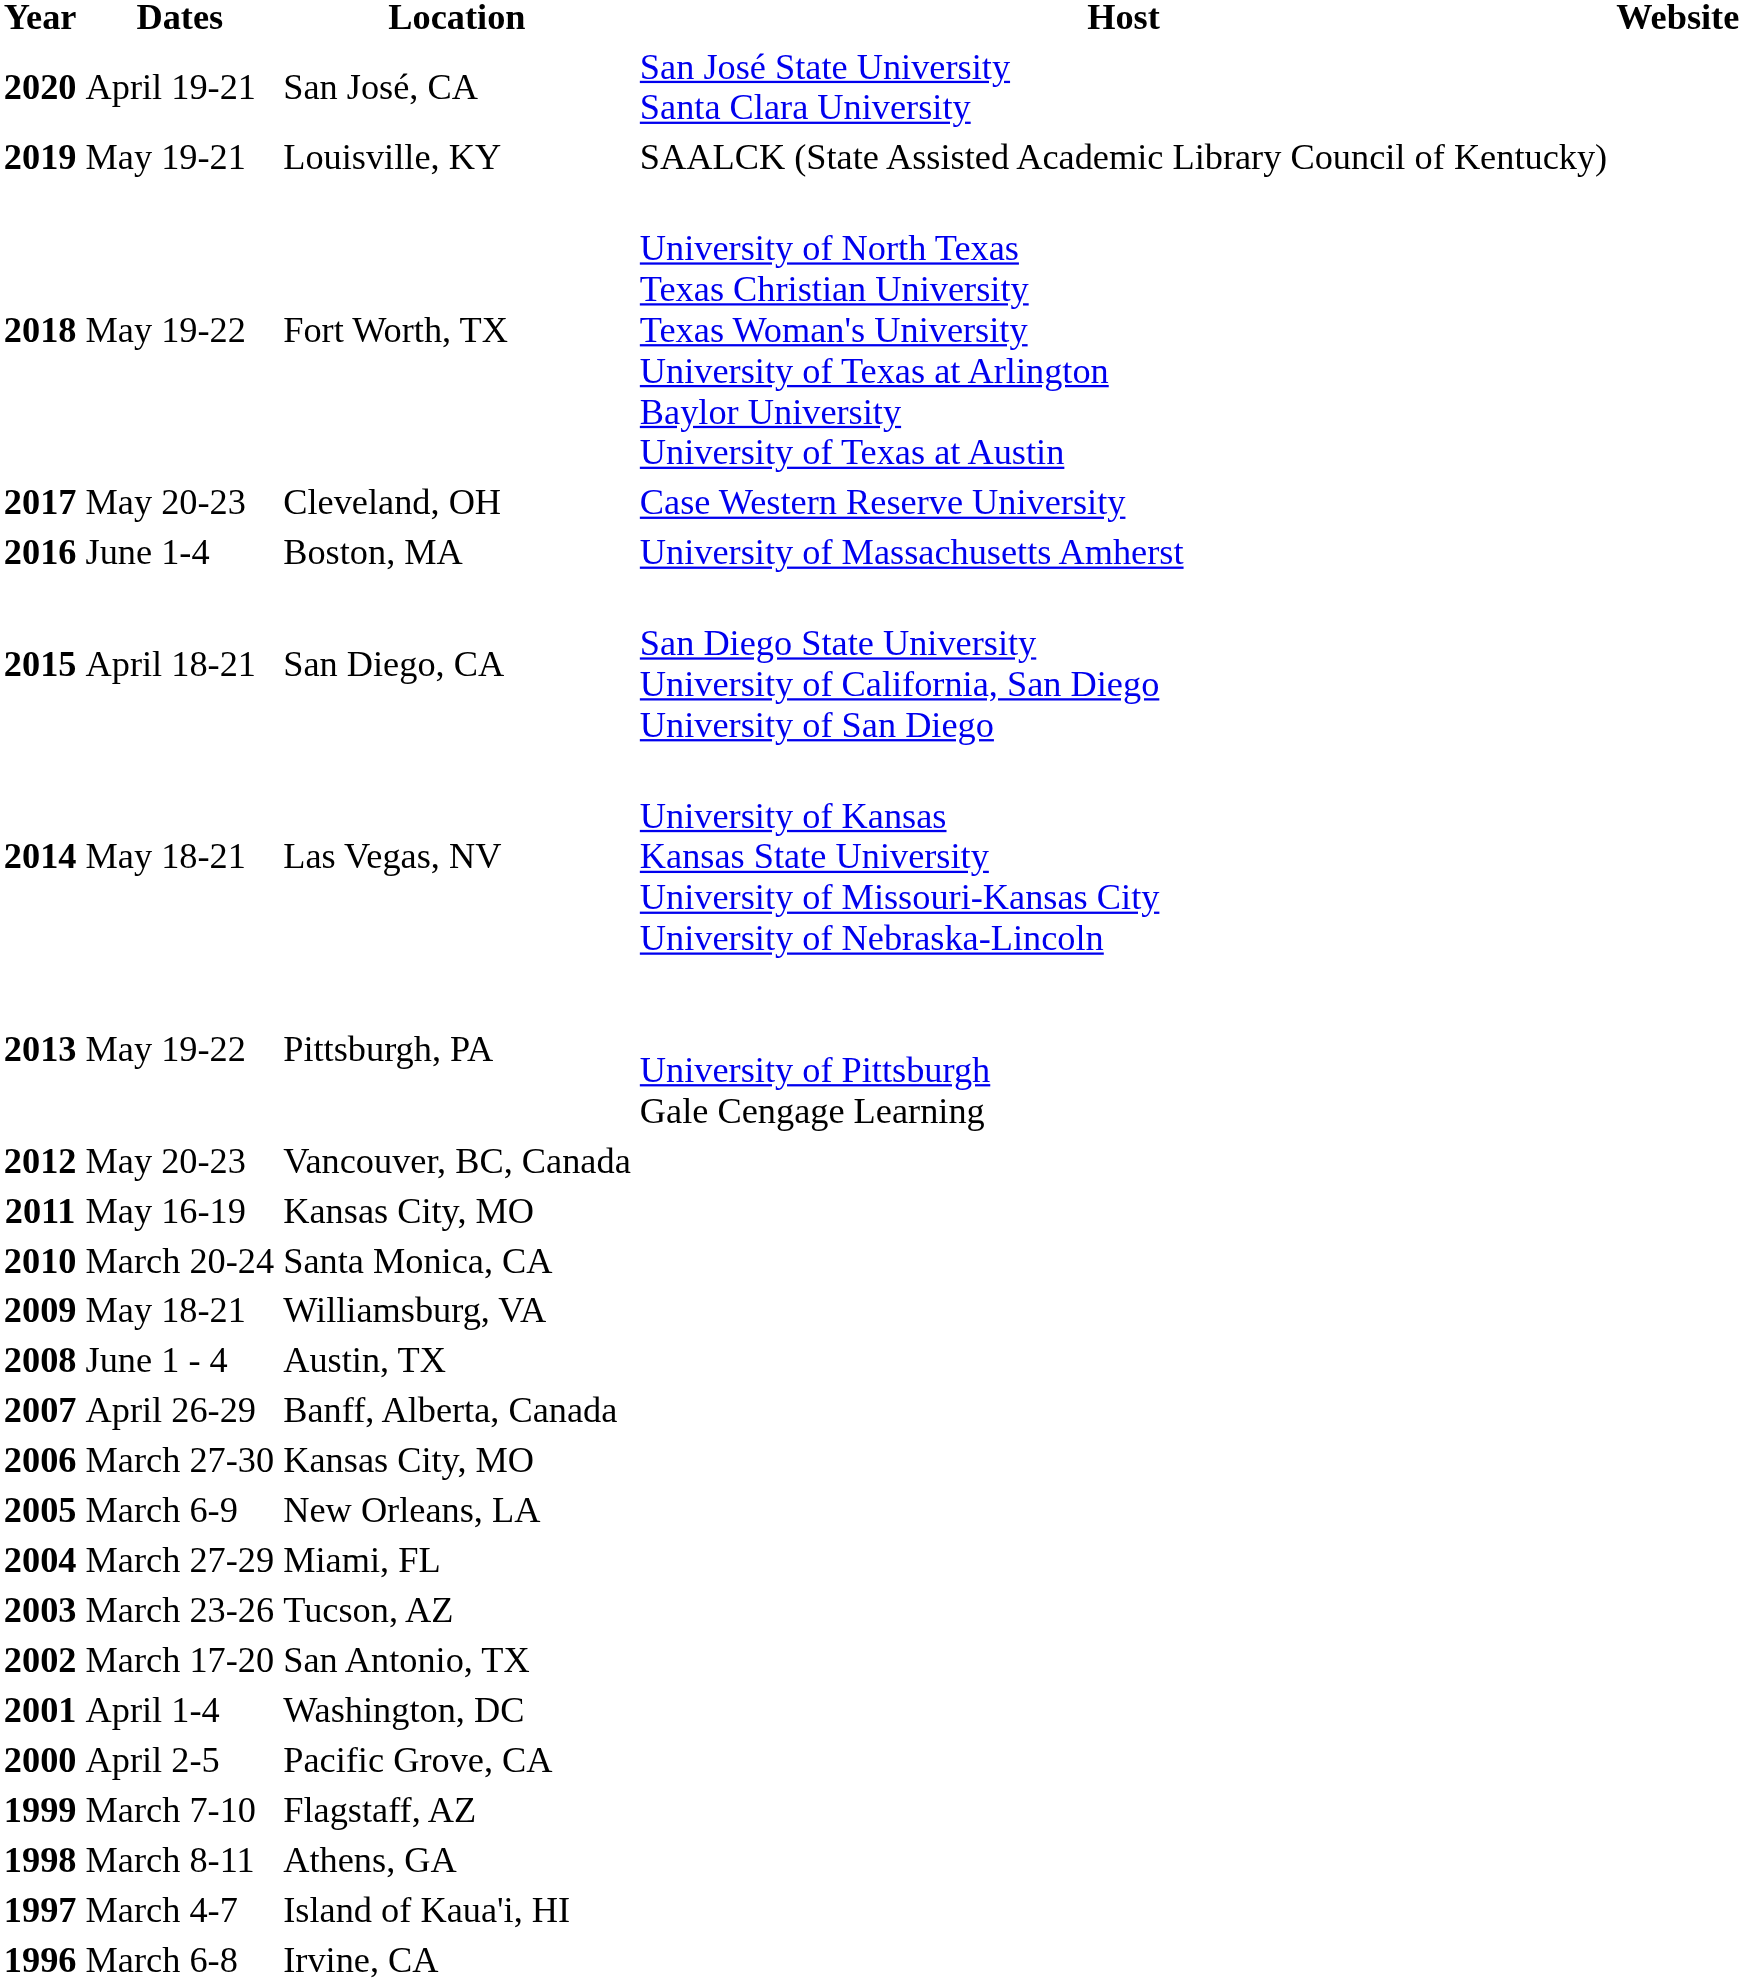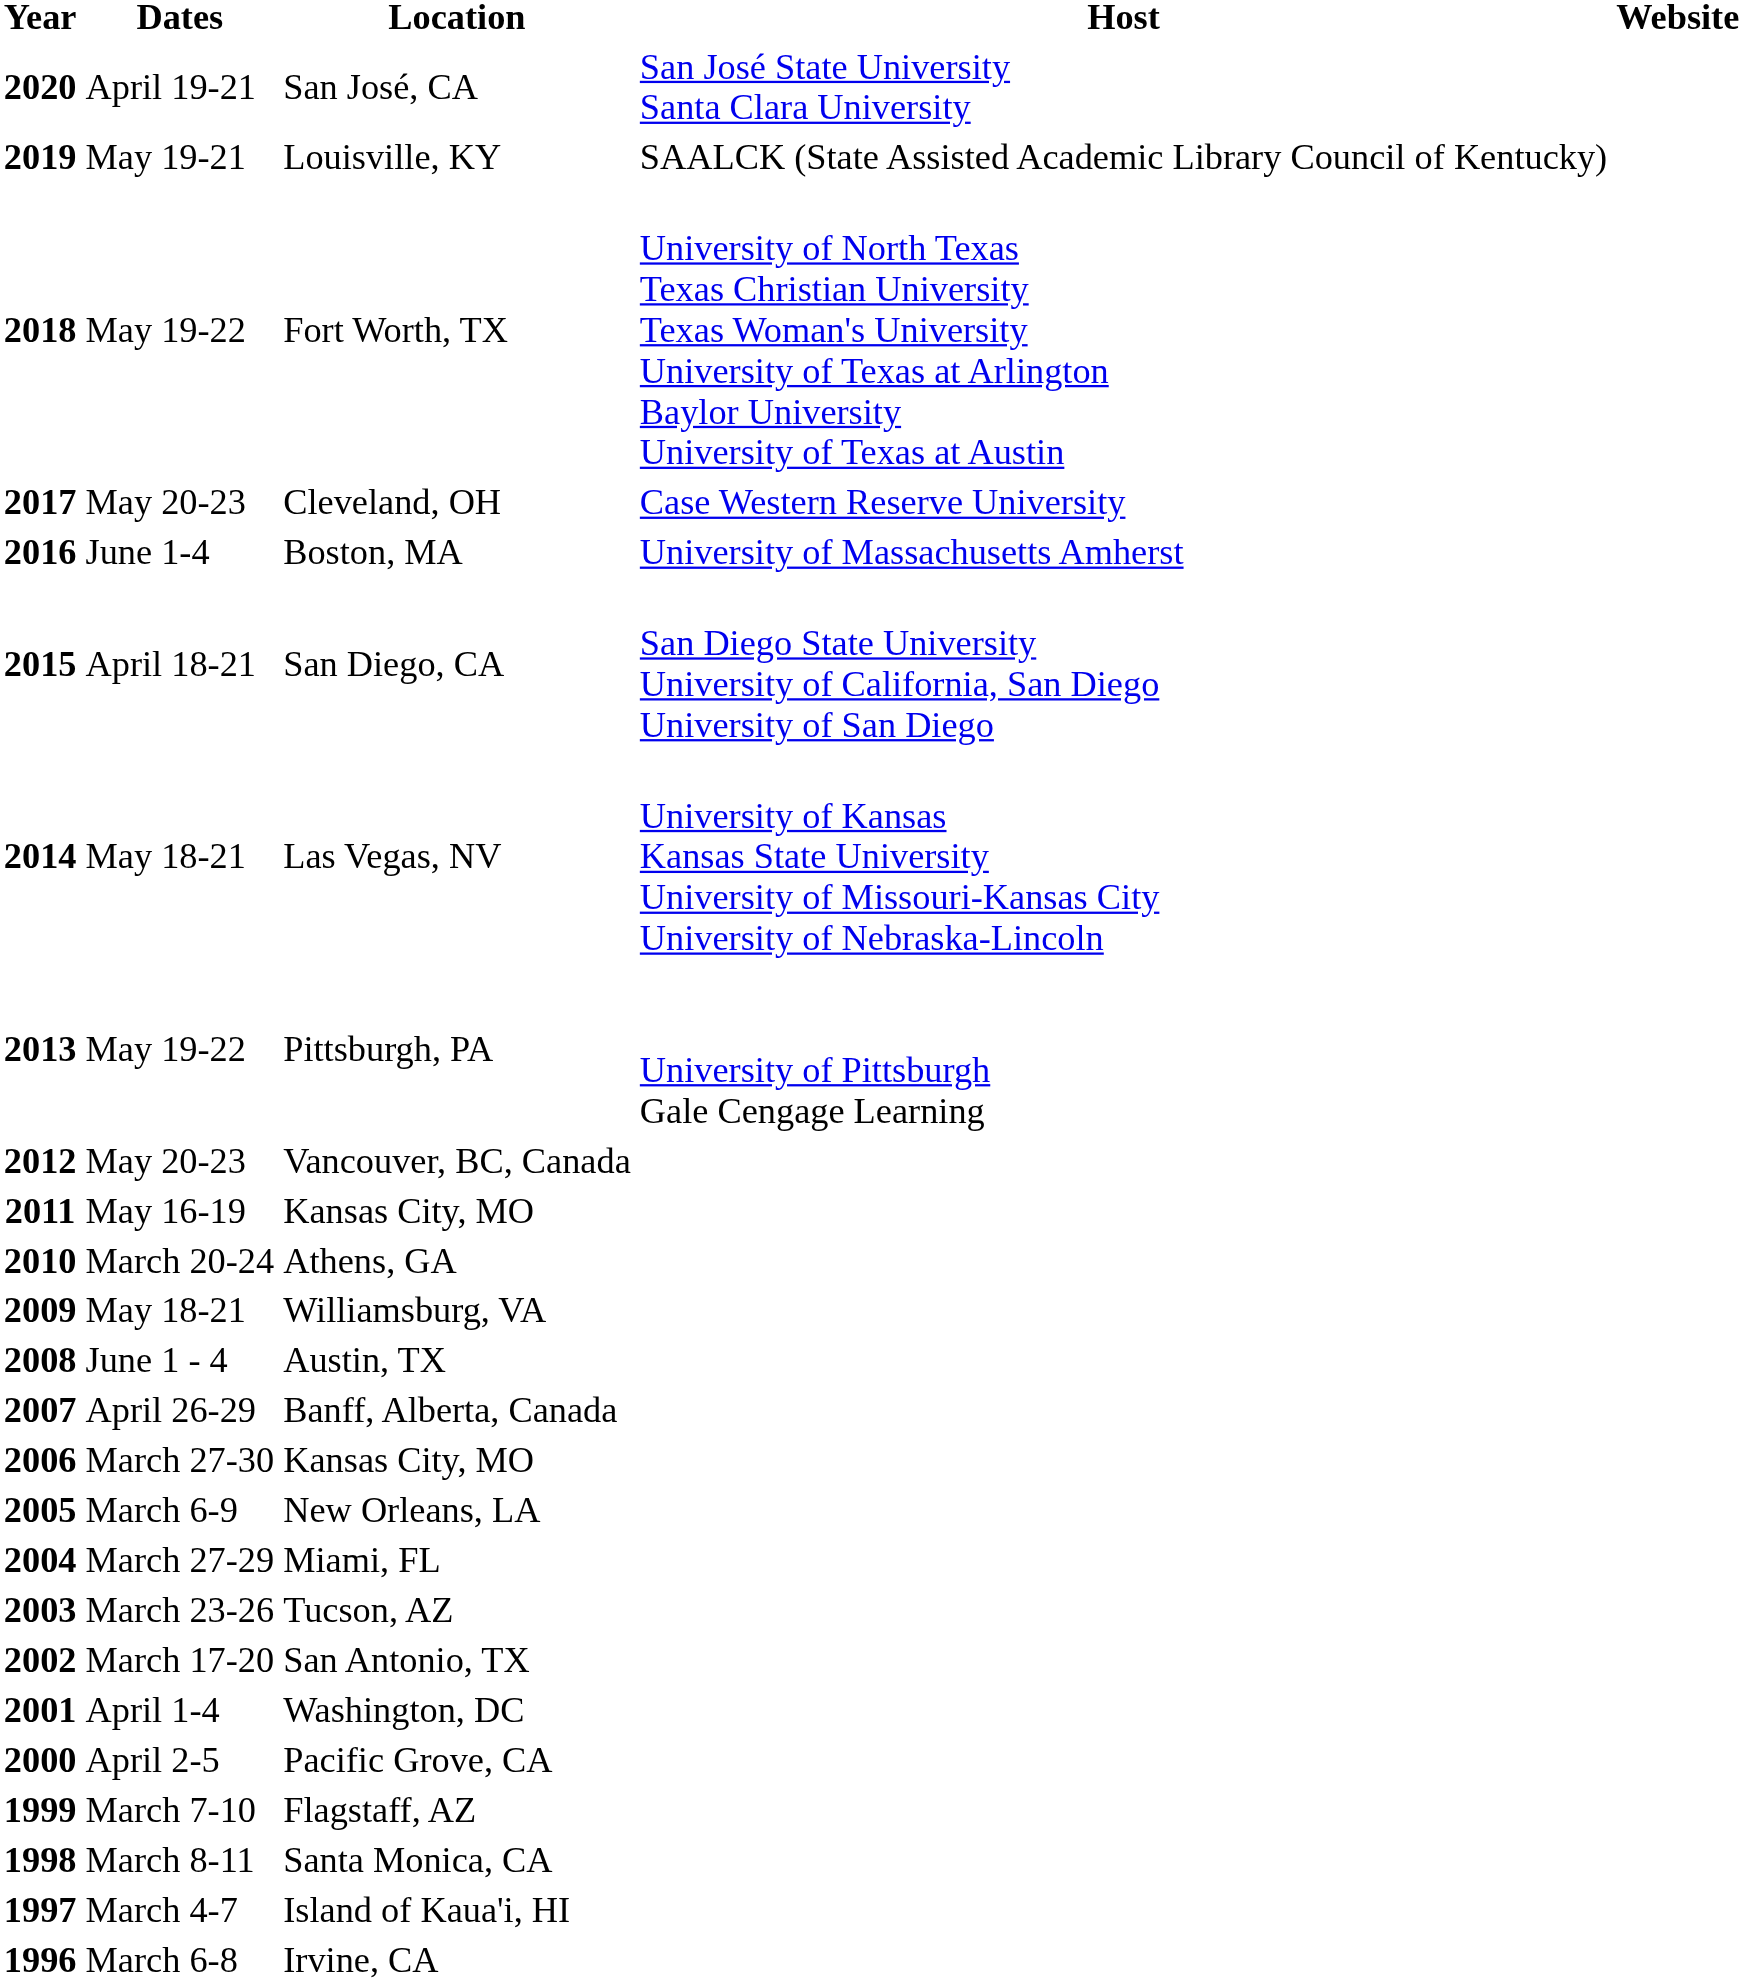(418, 1260) Santa Monica, CA -> (370, 1260) Athens, GA
(370, 1859) Athens, GA -> (418, 1859) Santa Monica, CA
